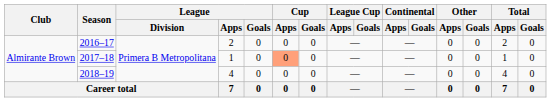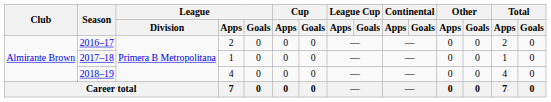(286, 58) lightsalmon background -> (286, 58) no background
